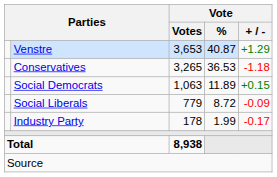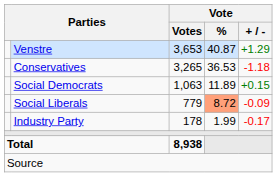(225, 103) no background -> (225, 103) lightsalmon background
